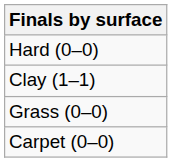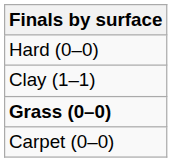(59, 110) normal -> (60, 110) bold
